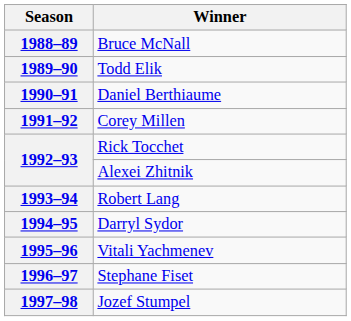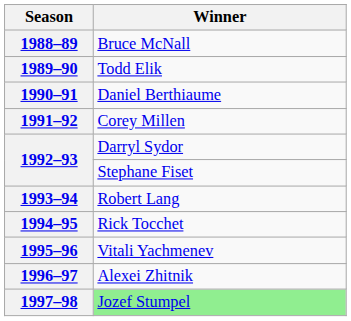(140, 146) Rick Tocchet -> (140, 146) Darryl Sydor
(145, 172) Alexei Zhitnik -> (145, 172) Stephane Fiset
(140, 224) Darryl Sydor -> (140, 224) Rick Tocchet
(145, 276) Stephane Fiset -> (145, 276) Alexei Zhitnik
(144, 302) no background -> (144, 302) lightgreen background
